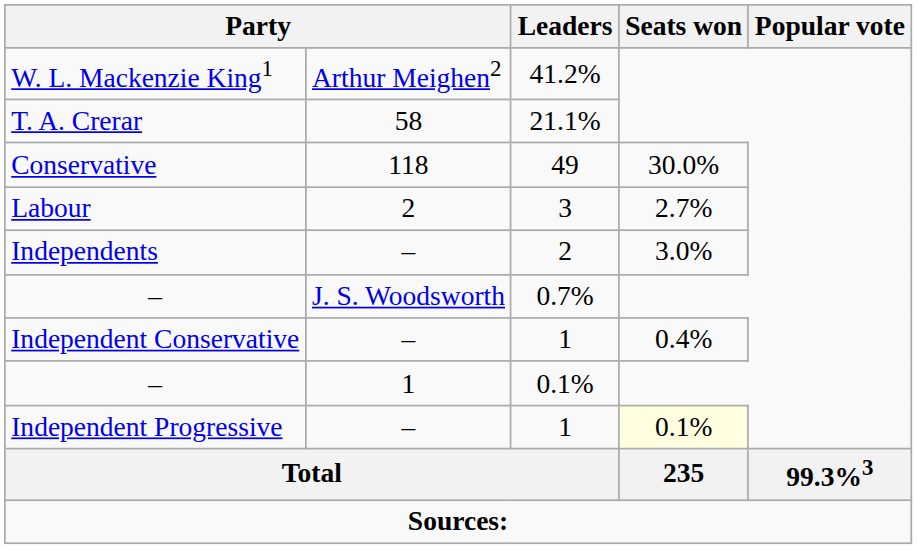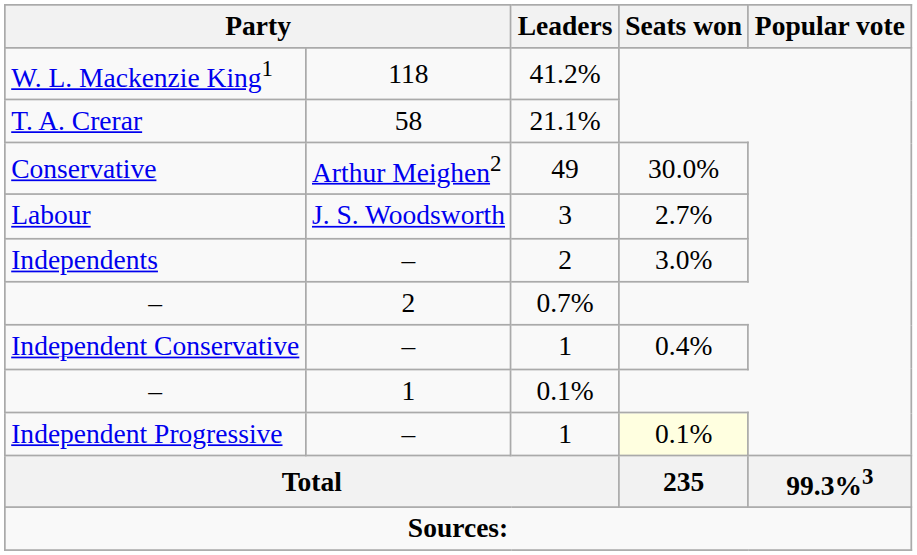(407, 73) Arthur Meighen2 -> (408, 73) 118
(408, 164) 118 -> (407, 168) Arthur Meighen2
(408, 208) 2 -> (408, 215) J. S. Woodsworth
(408, 295) J. S. Woodsworth -> (408, 303) 2
